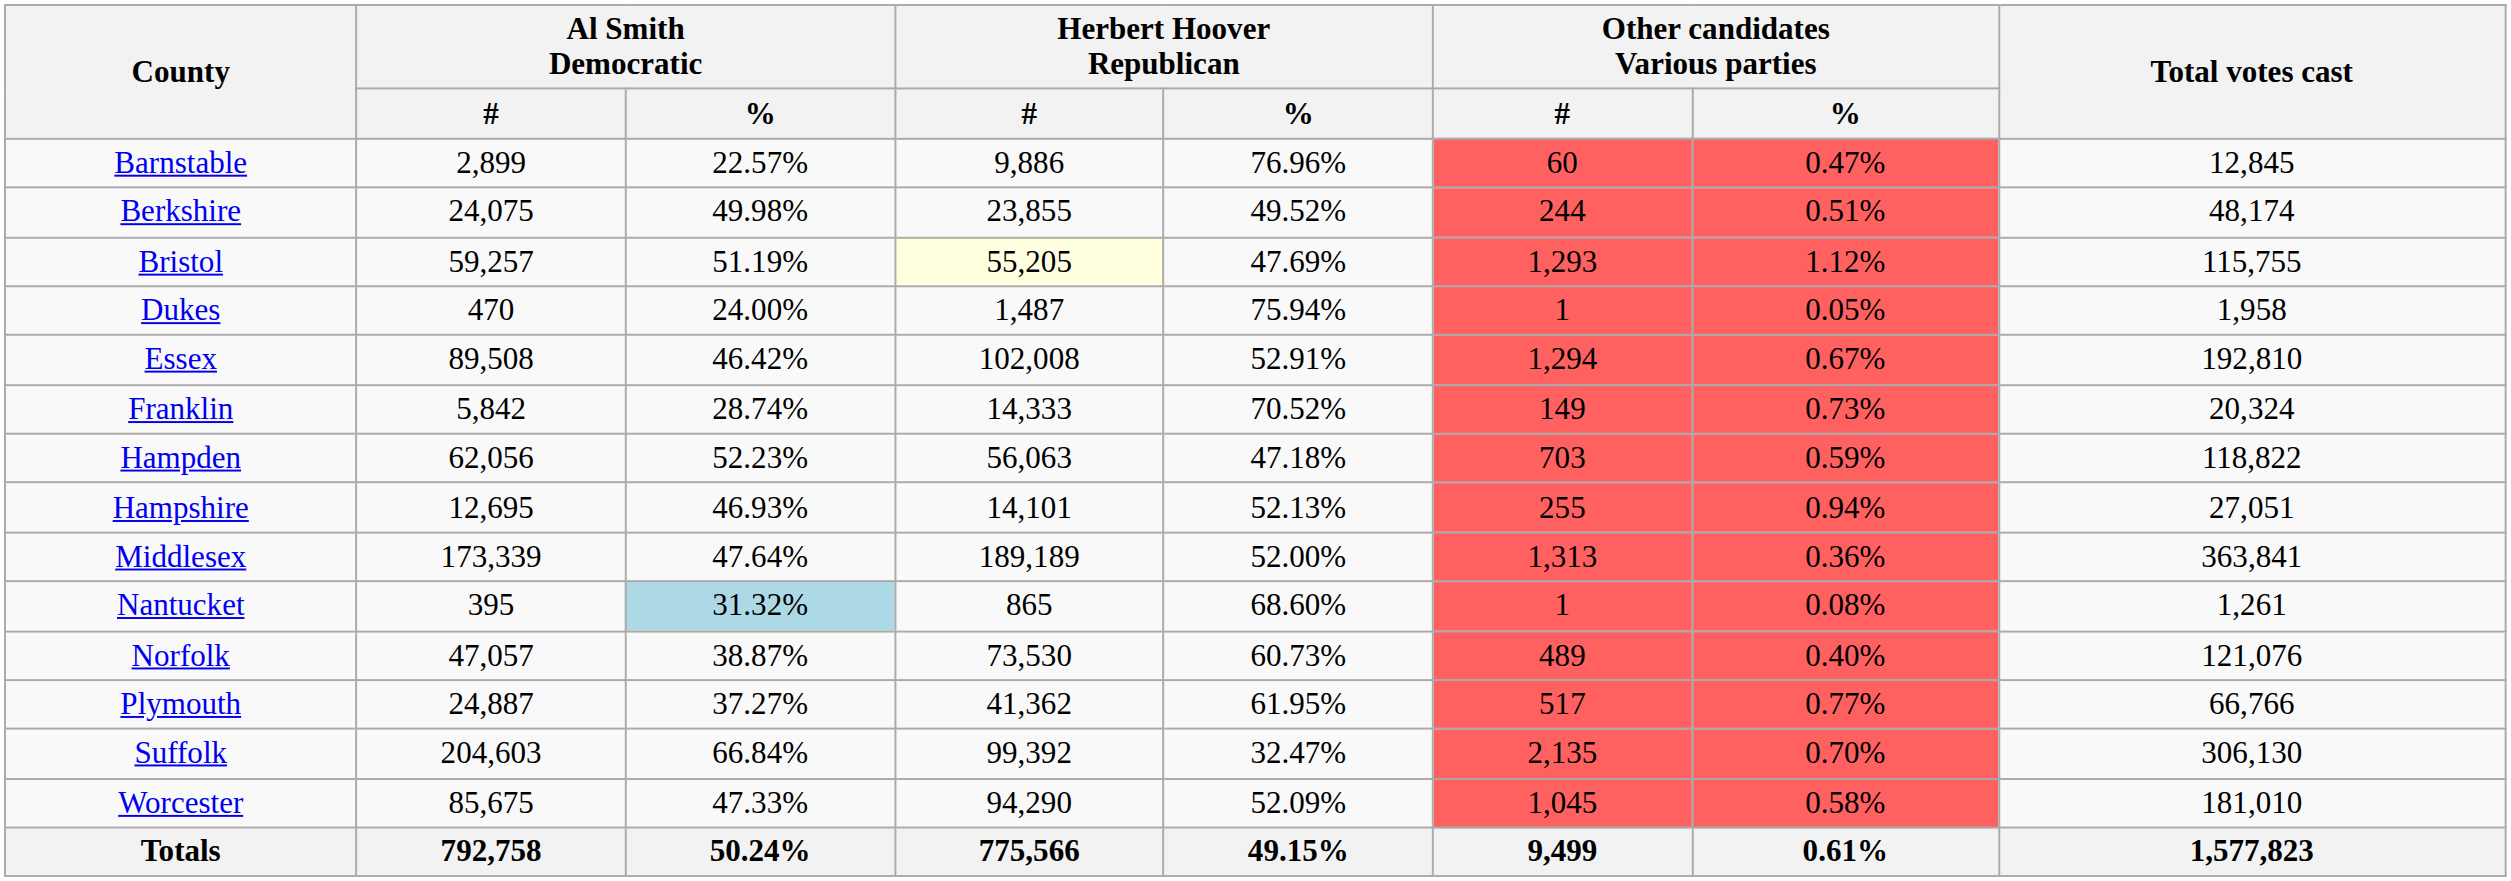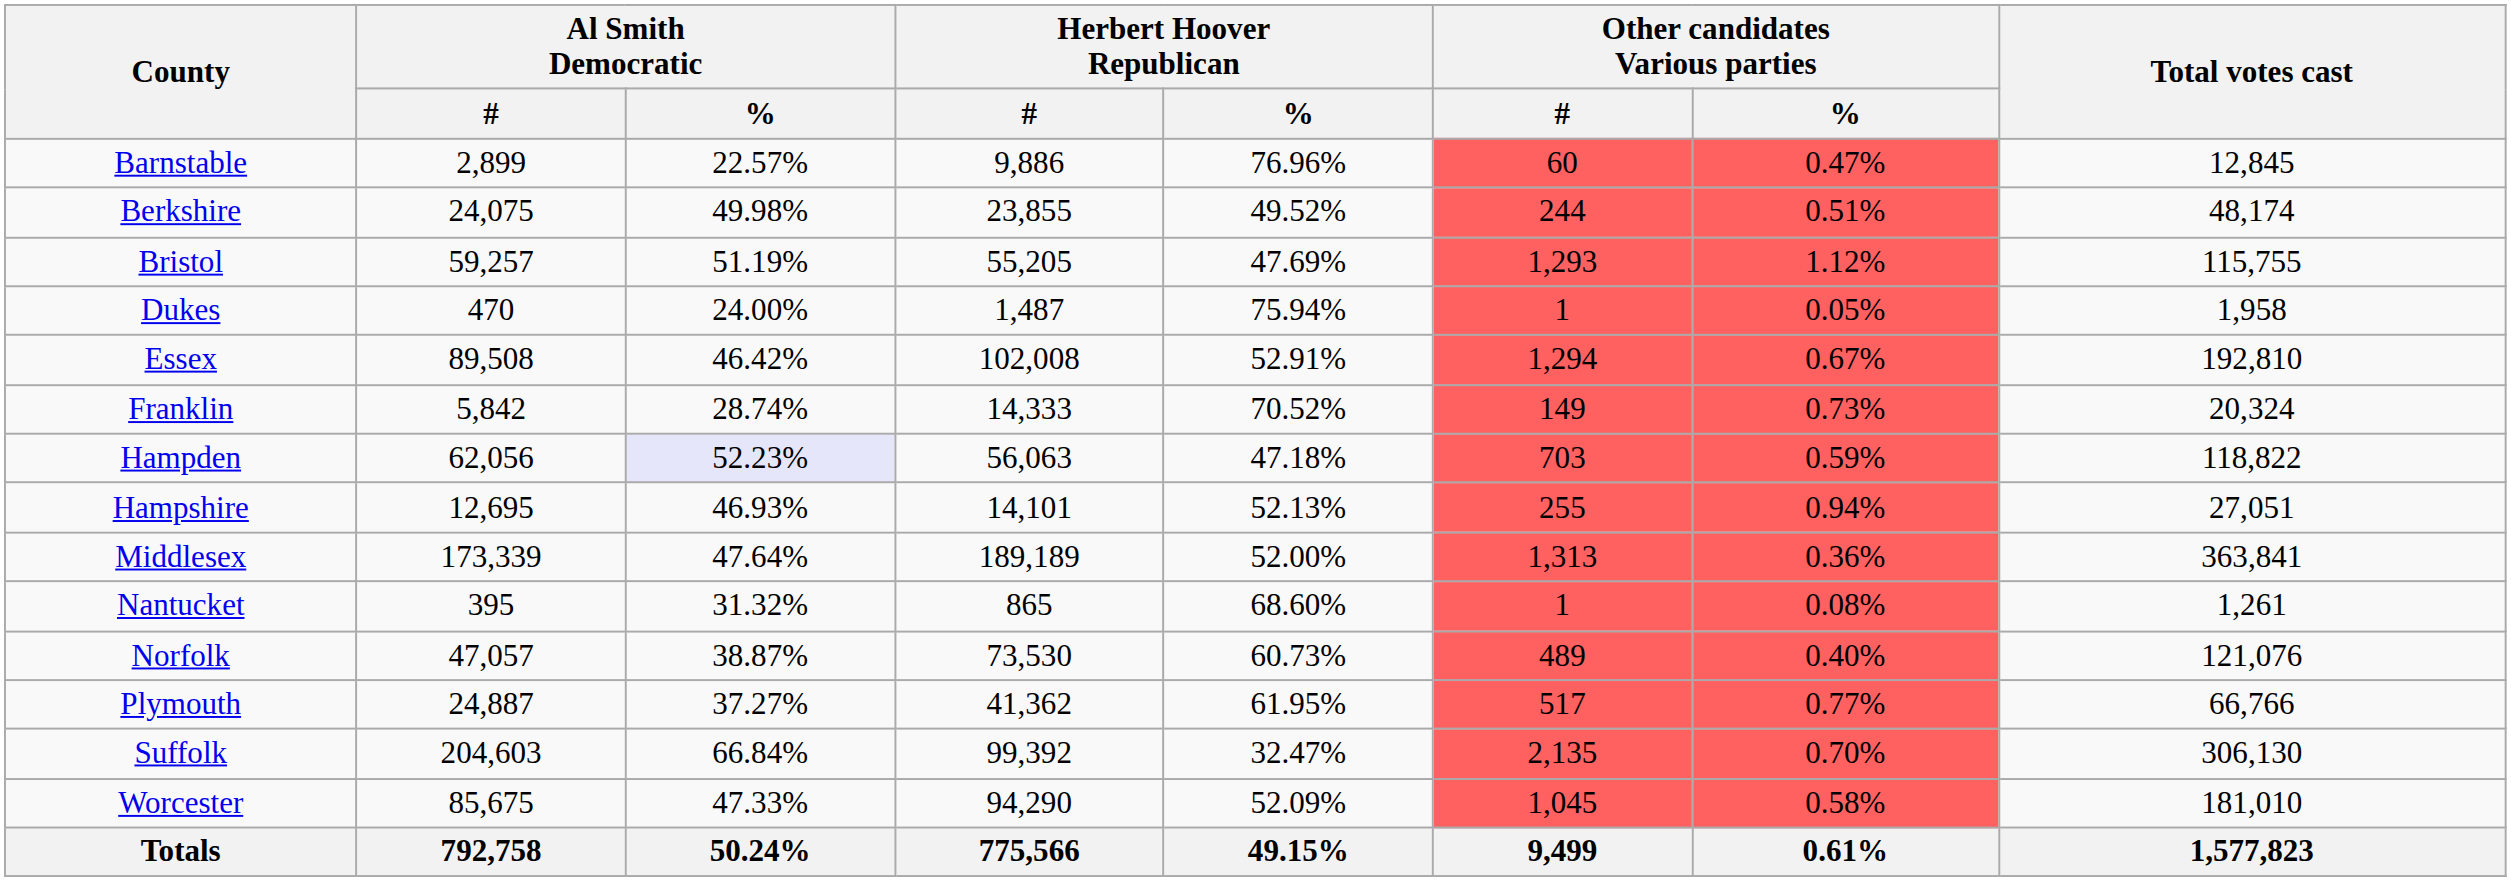(1029, 260) lightyellow background -> (1029, 260) no background
(760, 457) no background -> (760, 457) lavender background
(760, 605) lightblue background -> (760, 605) no background
